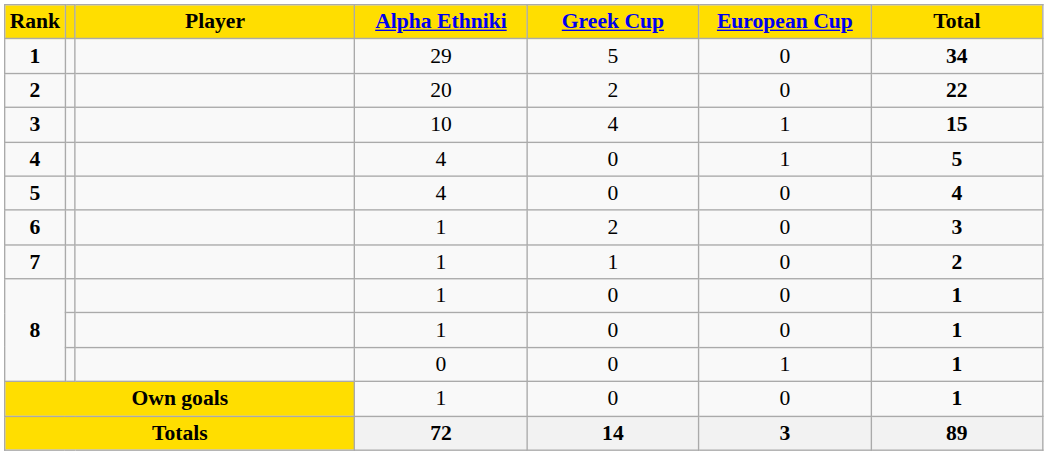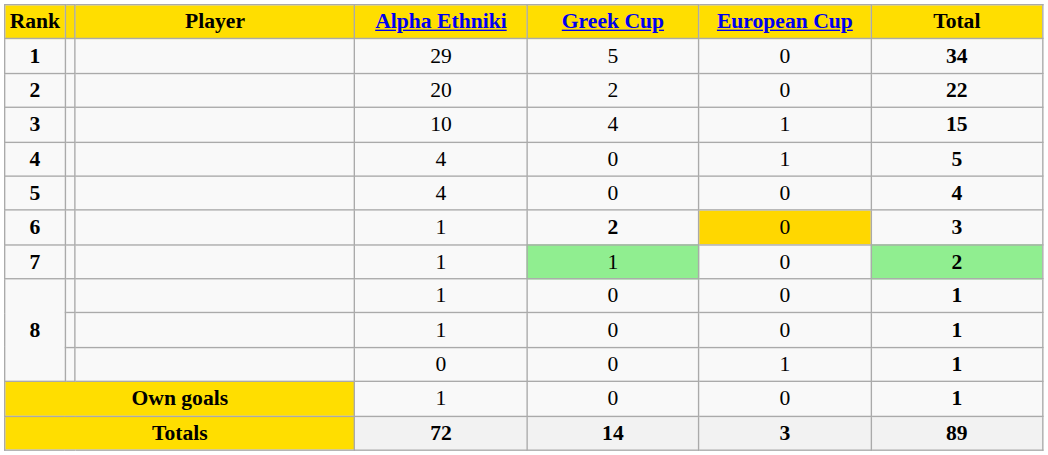(613, 227) normal -> (613, 227) bold
(785, 227) no background -> (785, 227) gold background
(613, 261) no background -> (613, 261) lightgreen background
(957, 261) no background -> (957, 261) lightgreen background
